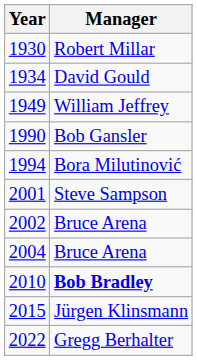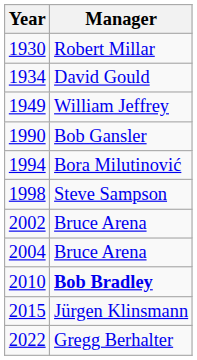(27, 194) 2001 -> (27, 194) 1998
